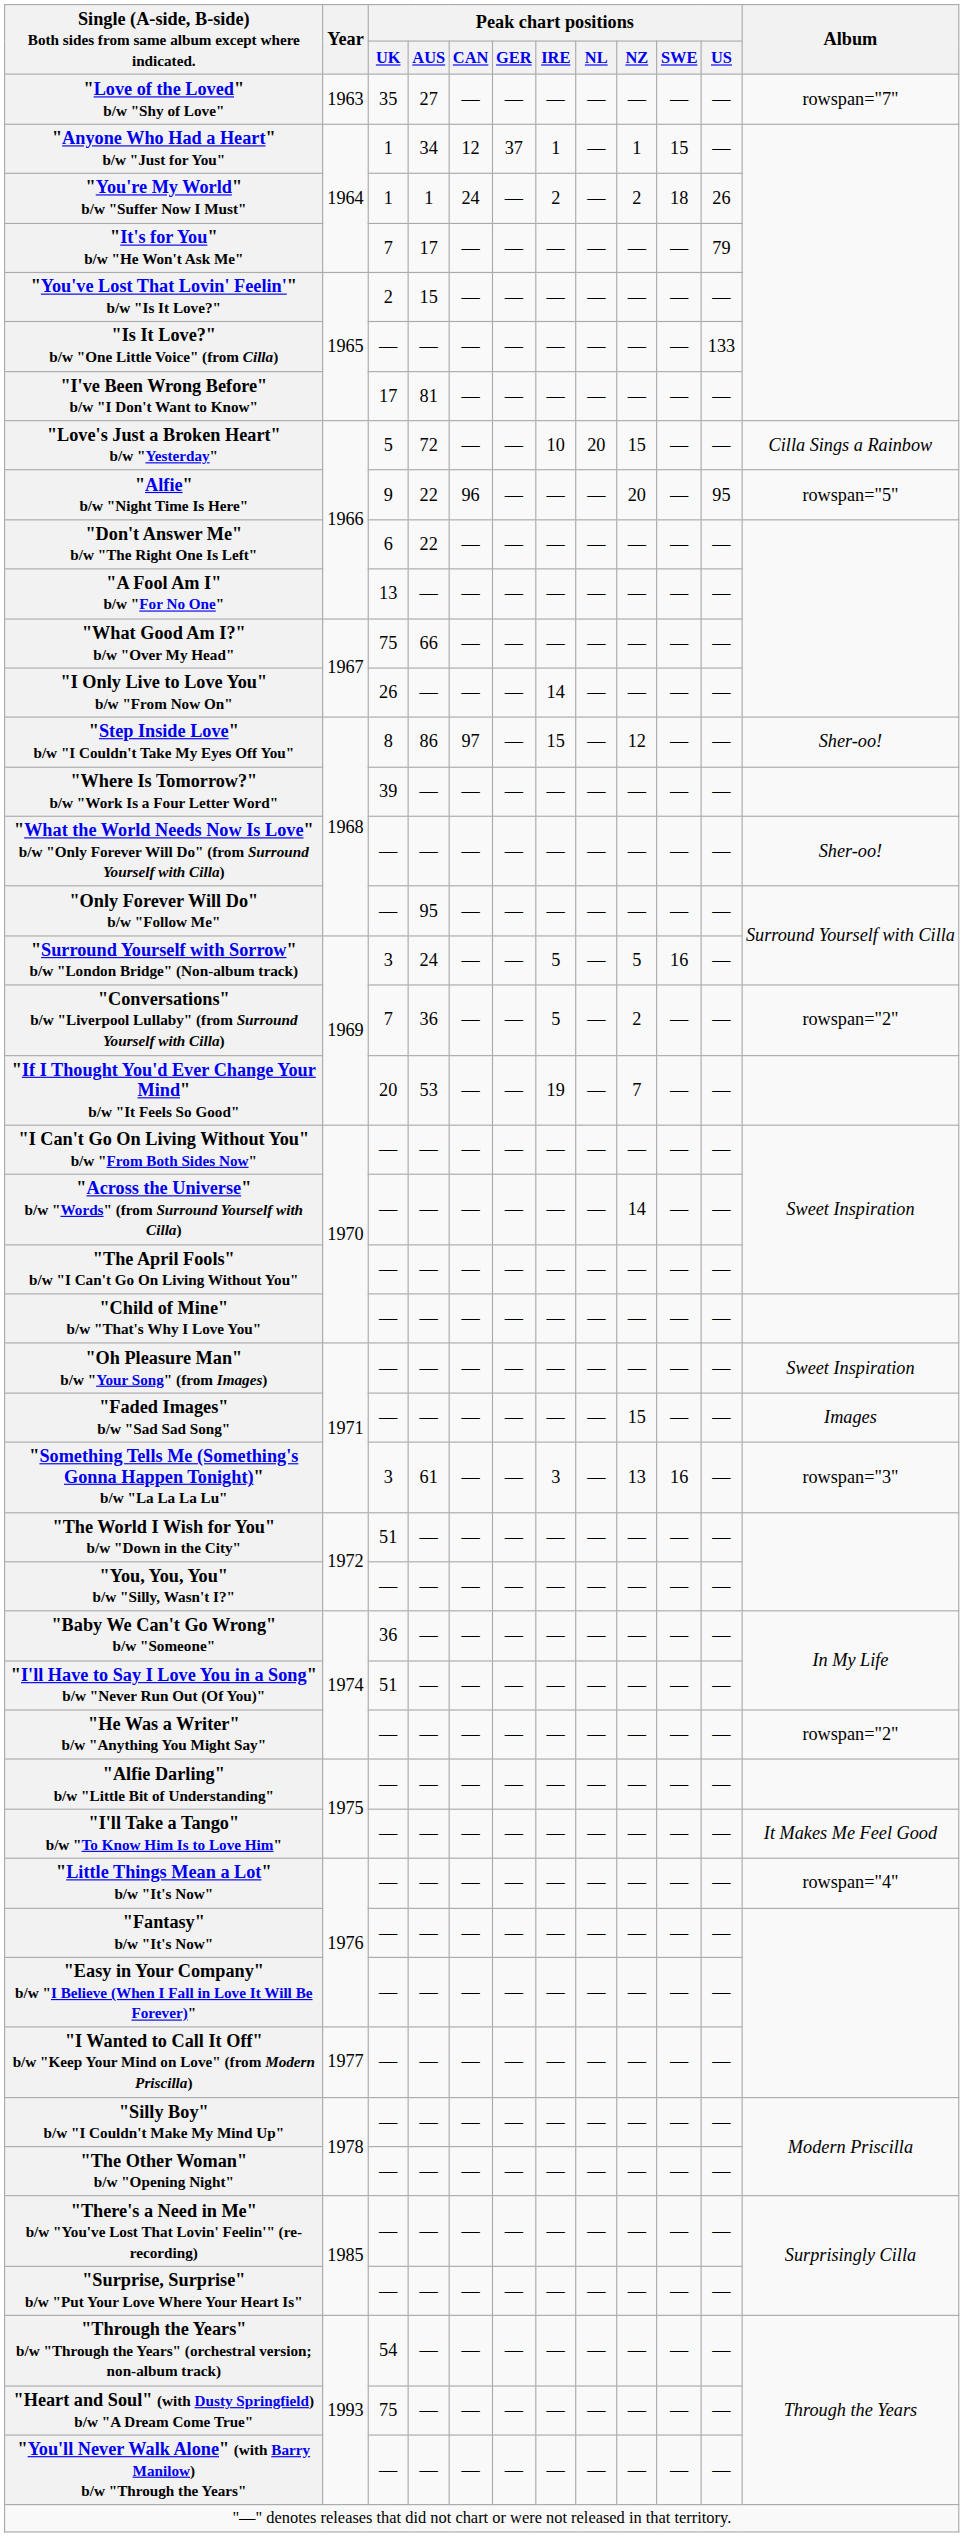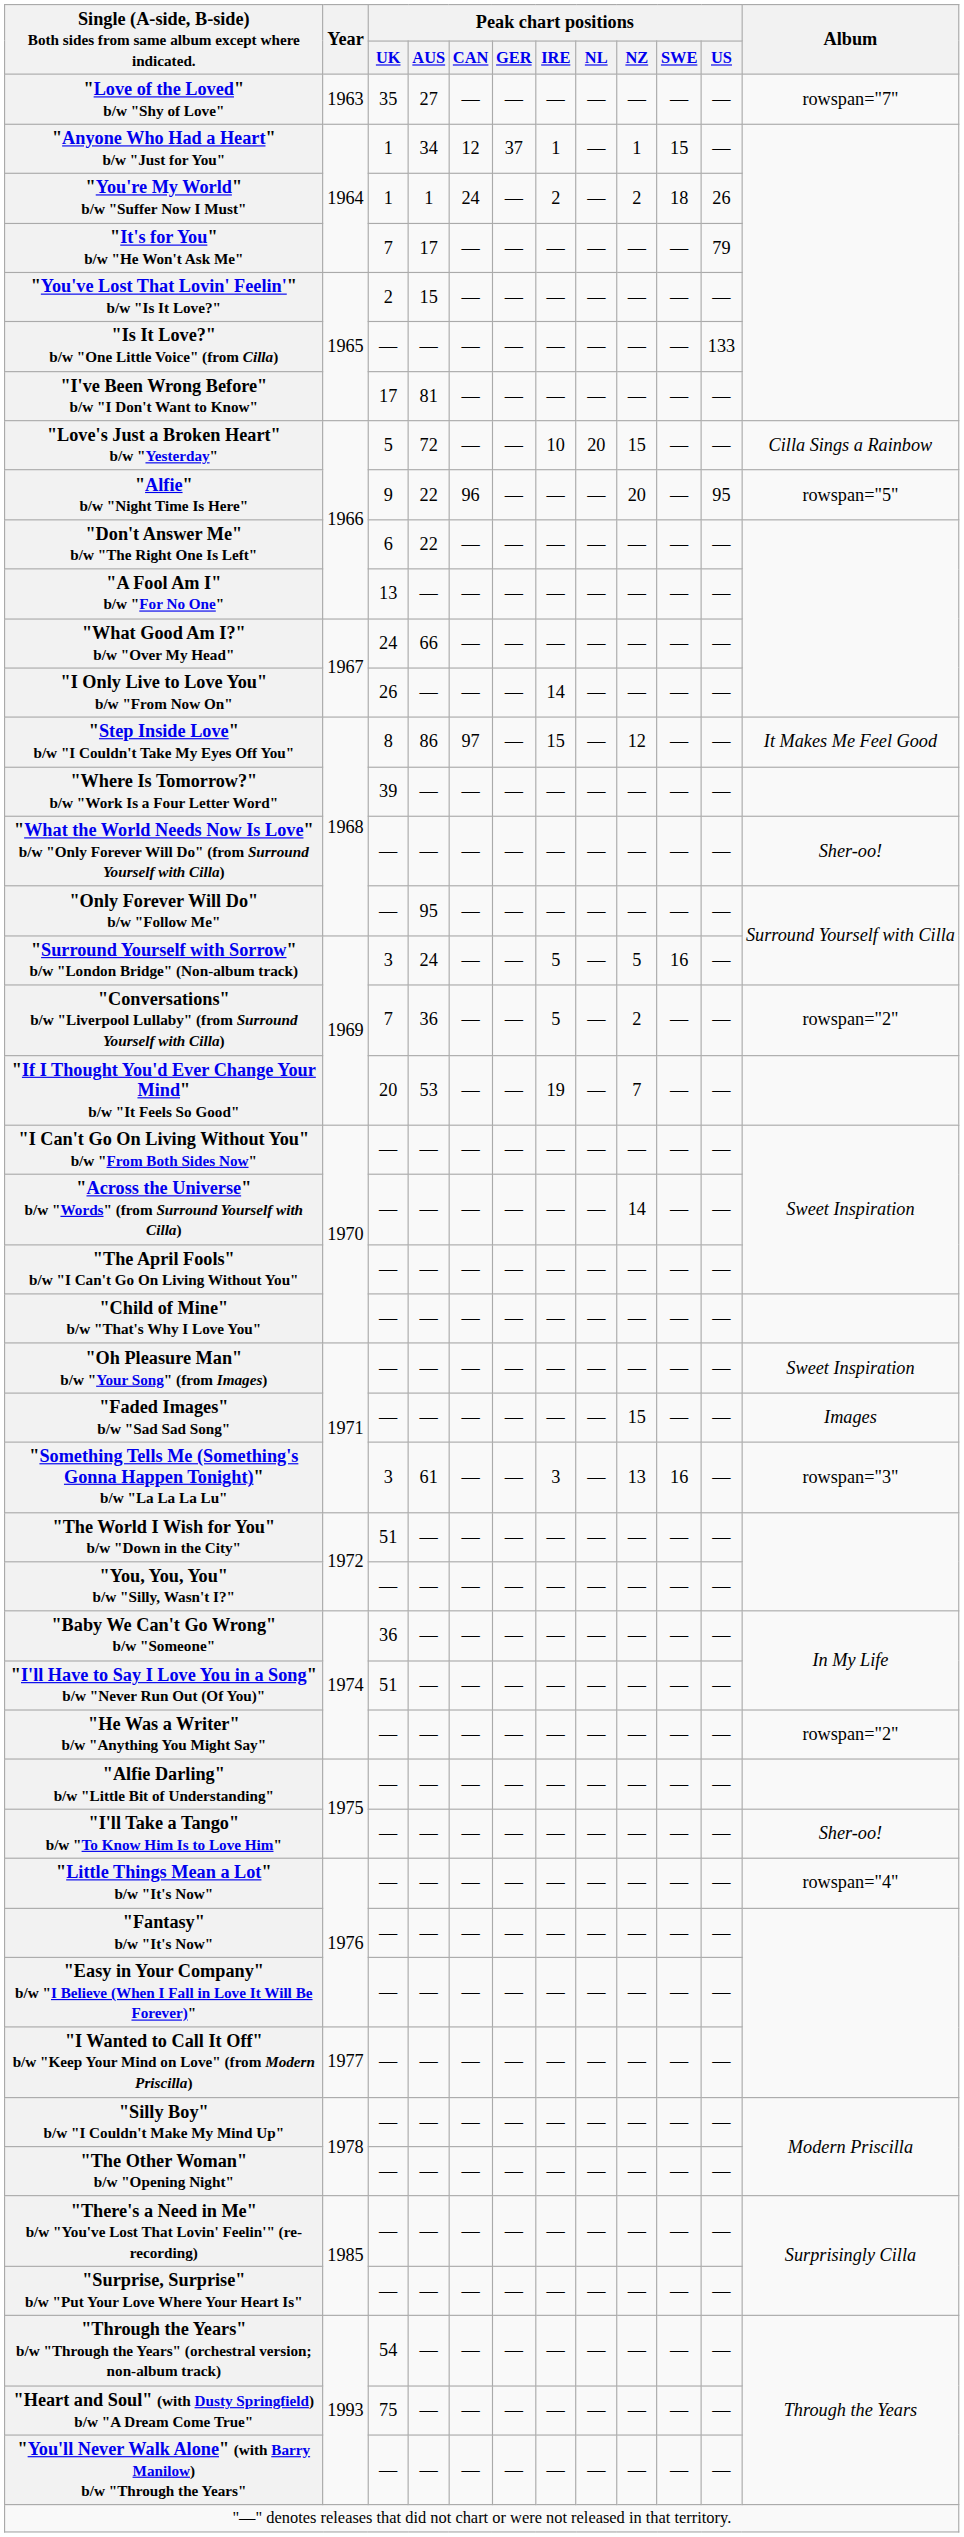(388, 643) 75 -> (388, 643) 24
(850, 742) Sher-oo! -> (850, 742) It Makes Me Feel Good
(850, 1833) It Makes Me Feel Good -> (850, 1833) Sher-oo!
